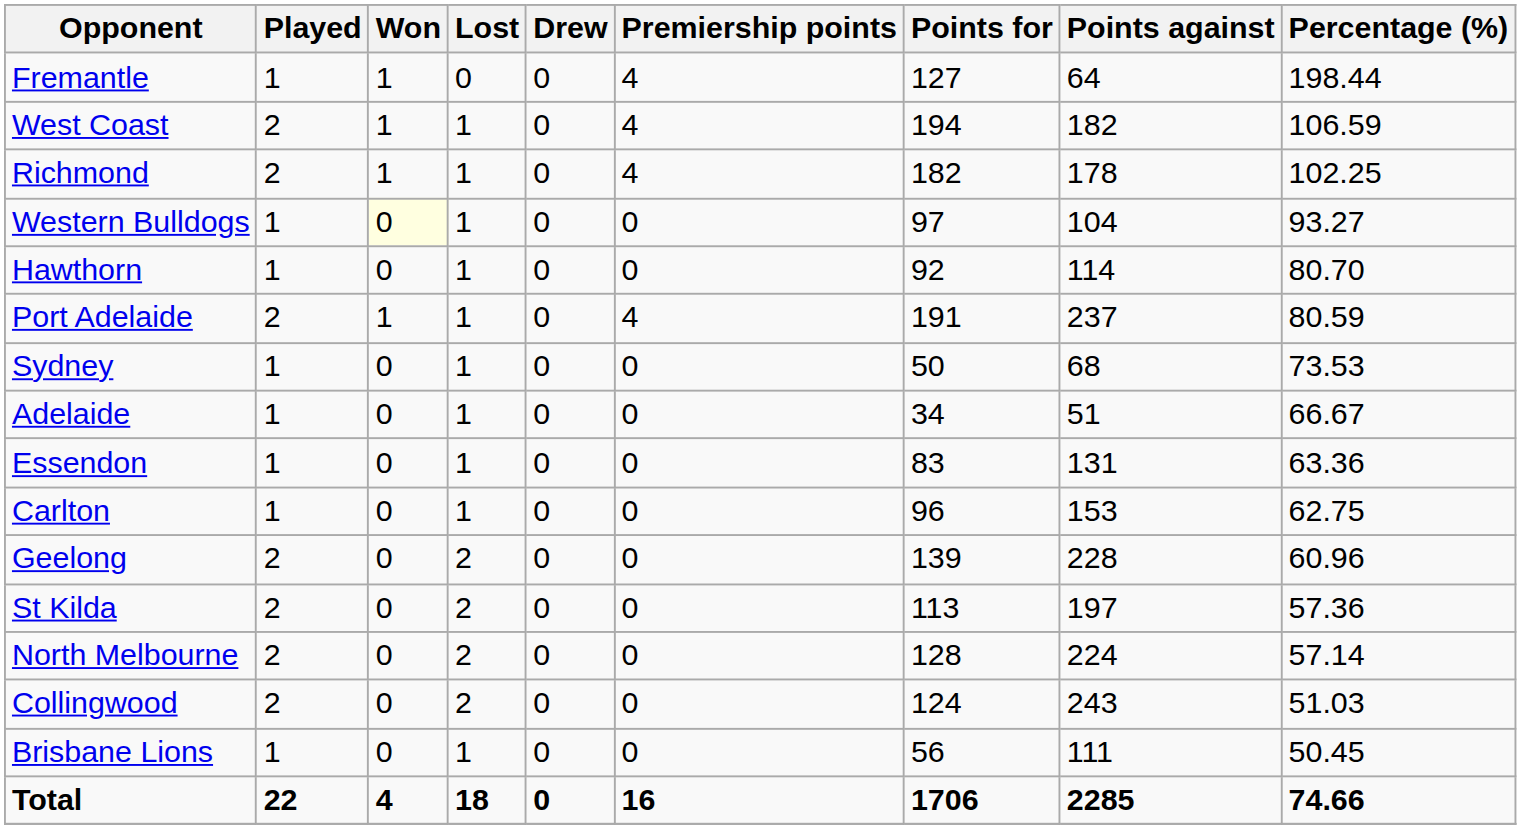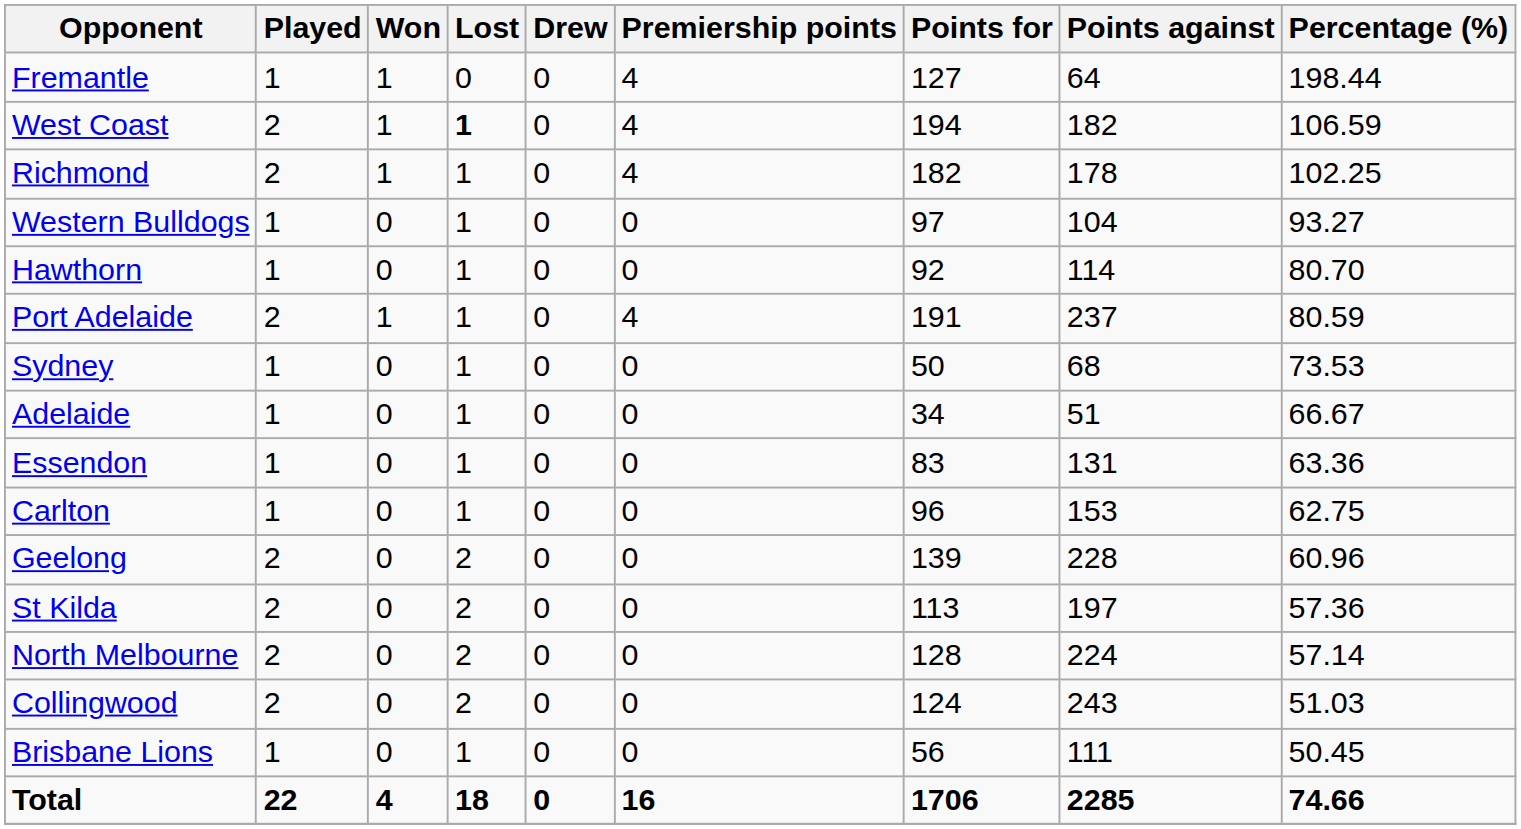(463, 125) normal -> (463, 125) bold
(384, 221) lightyellow background -> (384, 221) no background
